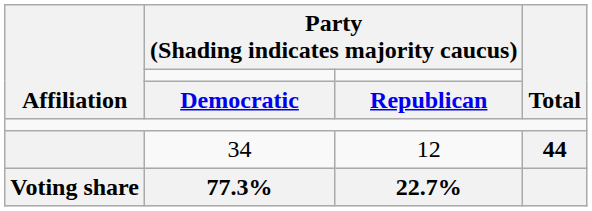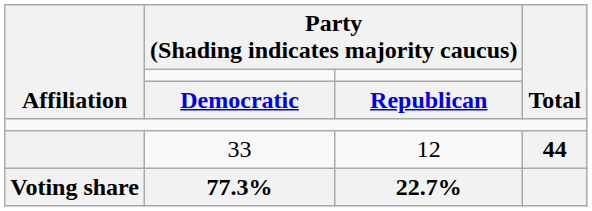(240, 148) 34 -> (240, 148) 33
